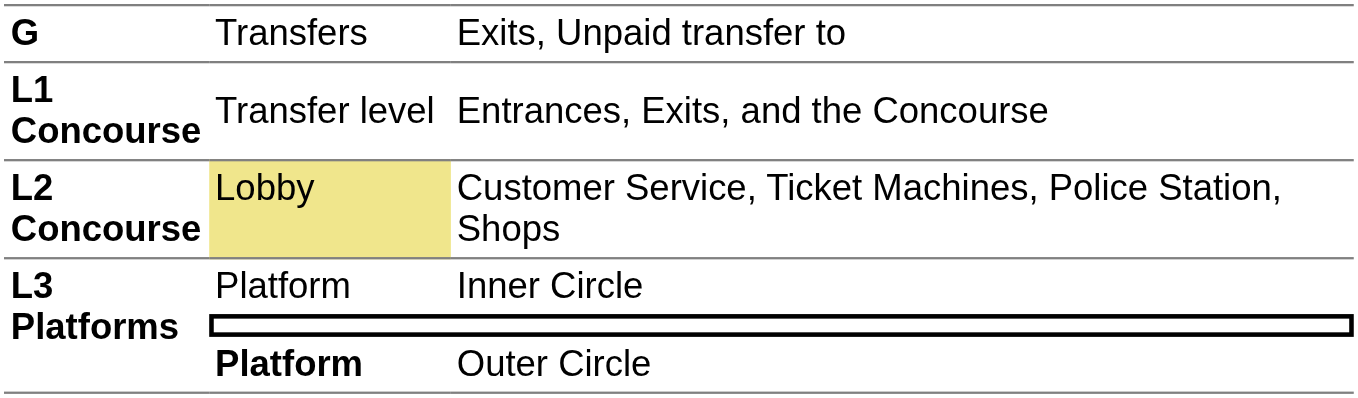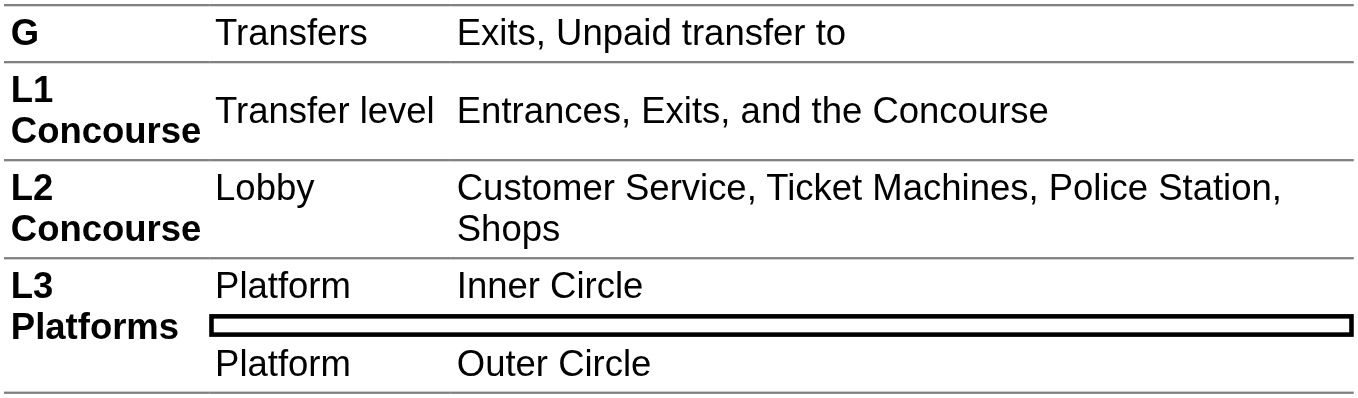(265, 188) khaki background -> (265, 188) no background
(289, 363) bold -> (283, 363) normal
